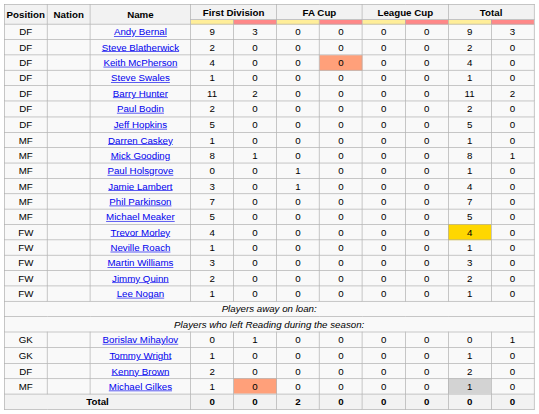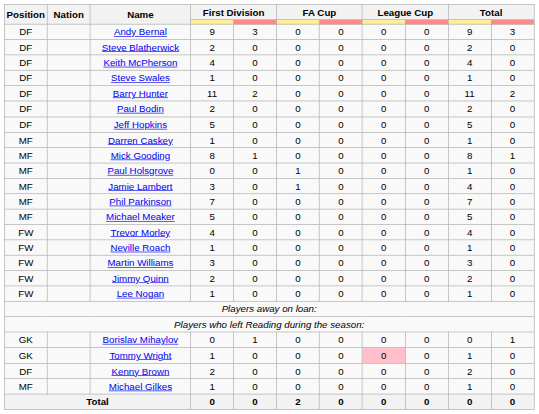(341, 63) lightsalmon background -> (341, 63) no background
(470, 232) gold background -> (470, 232) no background
(384, 356) no background -> (384, 356) pink background
(255, 386) lightsalmon background -> (255, 386) no background
(470, 386) lightgrey background -> (470, 386) no background
